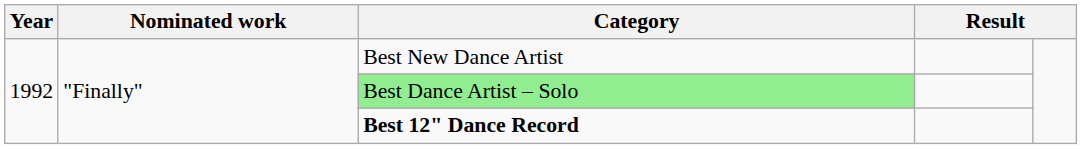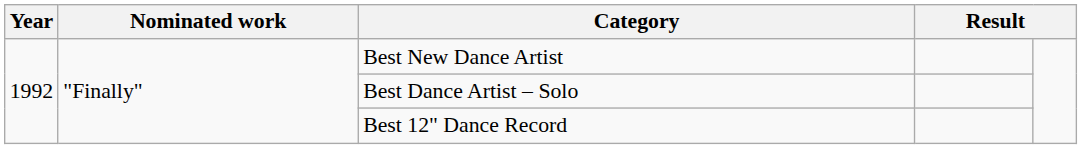(471, 90) lightgreen background -> (471, 90) no background
(471, 125) bold -> (465, 125) normal
